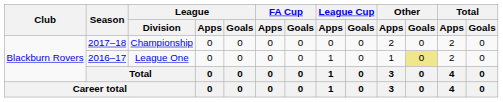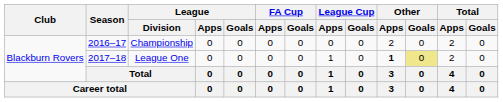(107, 43) 2017–18 -> (107, 43) 2016–17
(107, 58) 2016–17 -> (107, 58) 2017–18
(391, 58) normal -> (391, 58) bold
